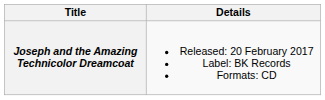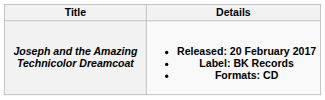(233, 64) normal -> (233, 64) bold
